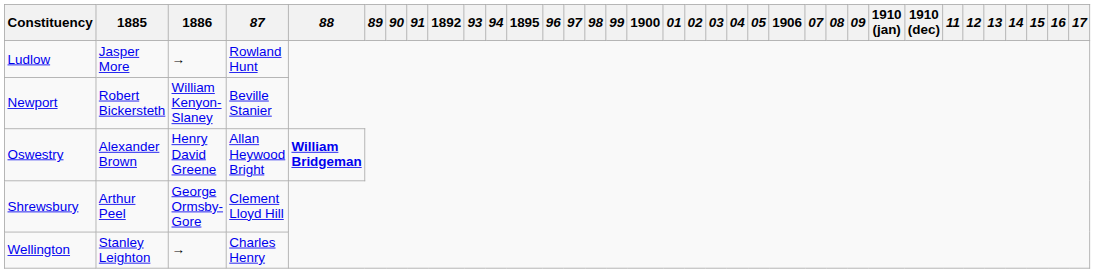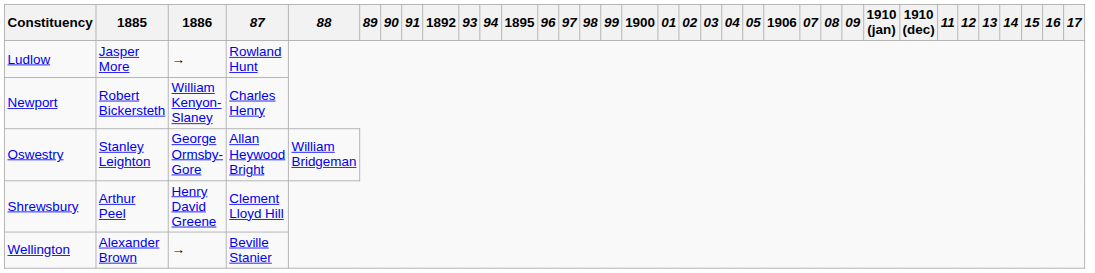(251, 103) Beville Stanier -> (252, 103) Charles Henry
(129, 154) Alexander Brown -> (125, 154) Stanley Leighton
(194, 154) Henry David Greene -> (197, 154) George Ormsby-Gore
(327, 154) bold -> (324, 154) normal
(197, 206) George Ormsby-Gore -> (194, 206) Henry David Greene
(125, 250) Stanley Leighton -> (129, 250) Alexander Brown
(252, 250) Charles Henry -> (251, 250) Beville Stanier
